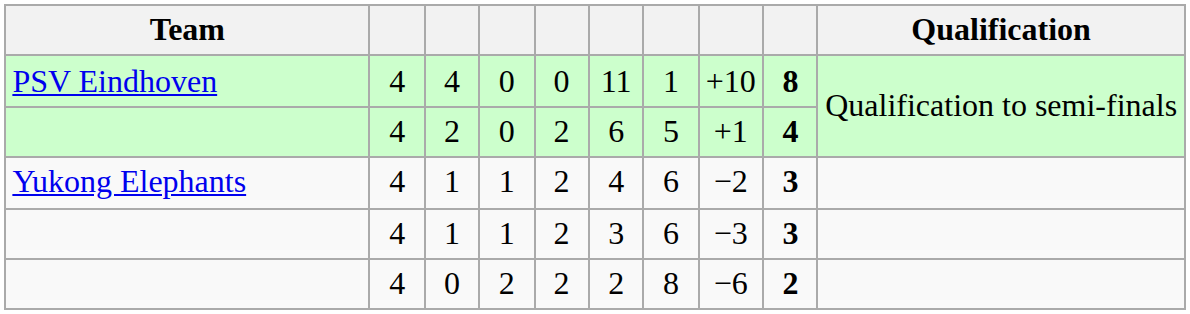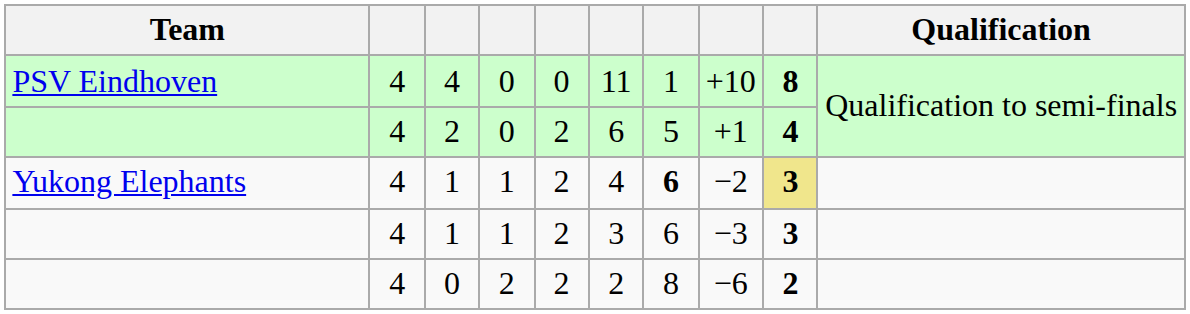(671, 182) normal -> (671, 182) bold
(790, 182) no background -> (790, 182) khaki background
